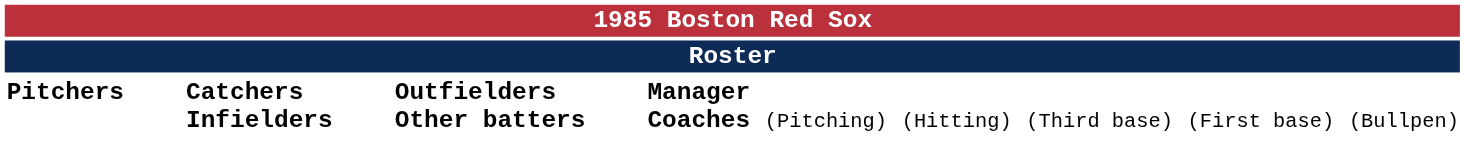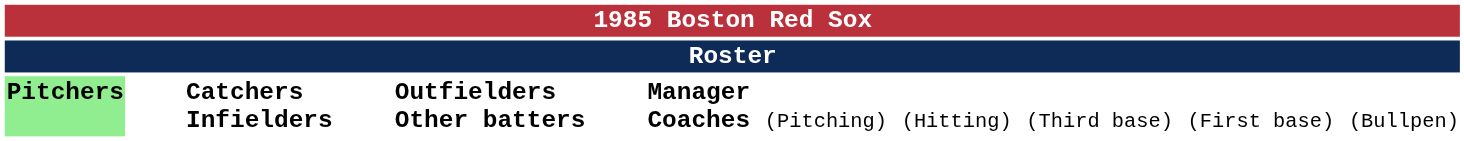(65, 92) no background -> (65, 92) lightgreen background
